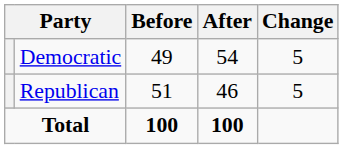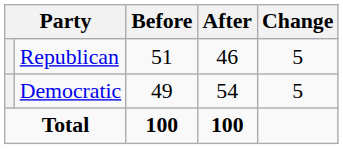rows swapped: (70, 56) <-> (69, 90)
